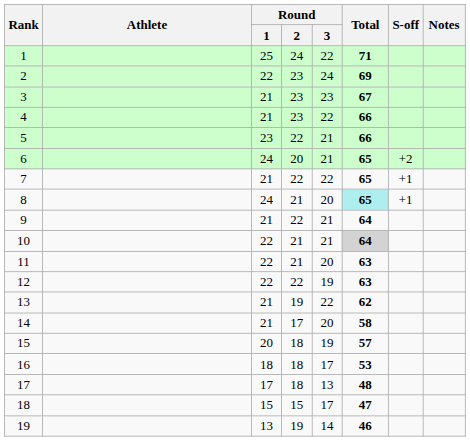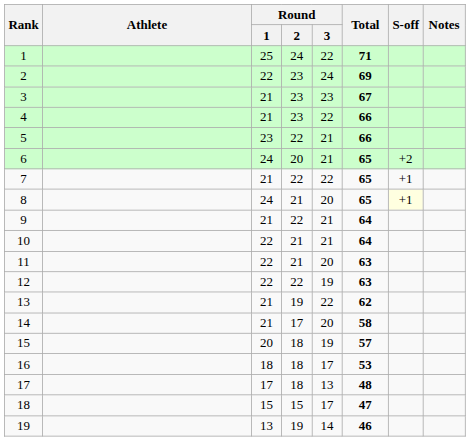(365, 199) paleturquoise background -> (365, 199) no background
(406, 199) no background -> (406, 199) lightyellow background
(365, 240) lightgrey background -> (365, 240) no background
